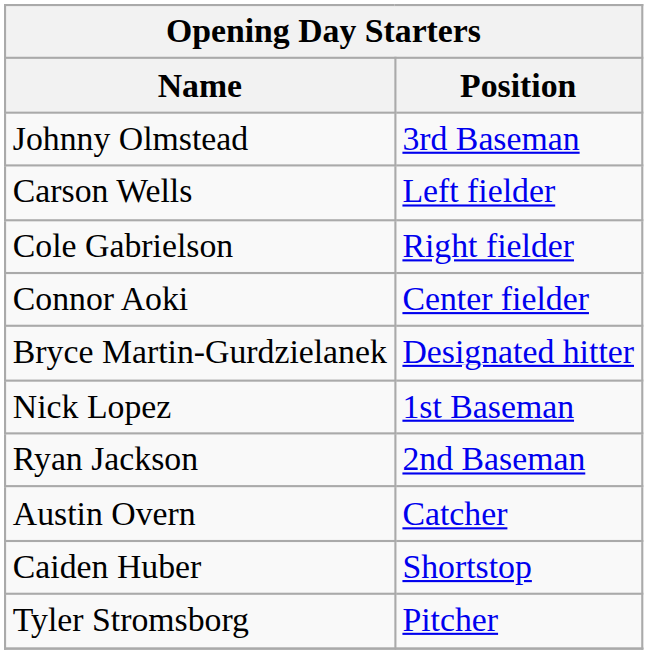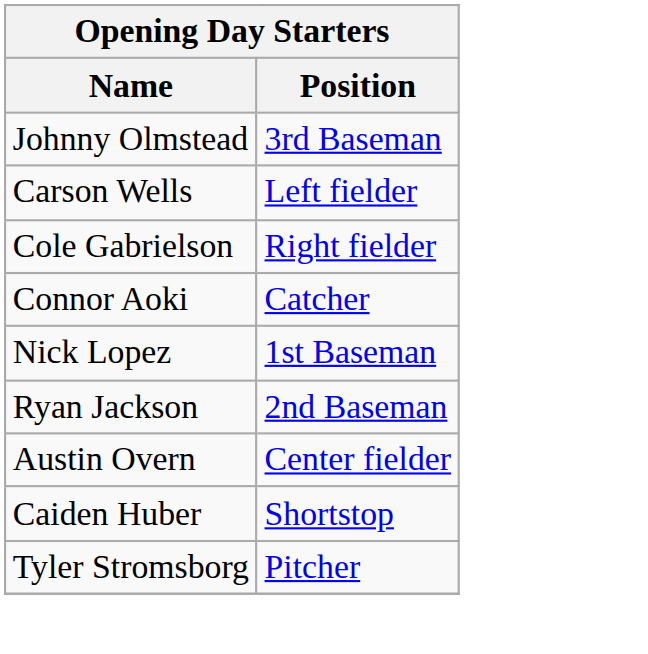(496, 298) Center fielder -> (317, 298) Catcher
- row: (200, 352)
(455, 513) Catcher -> (358, 459) Center fielder
